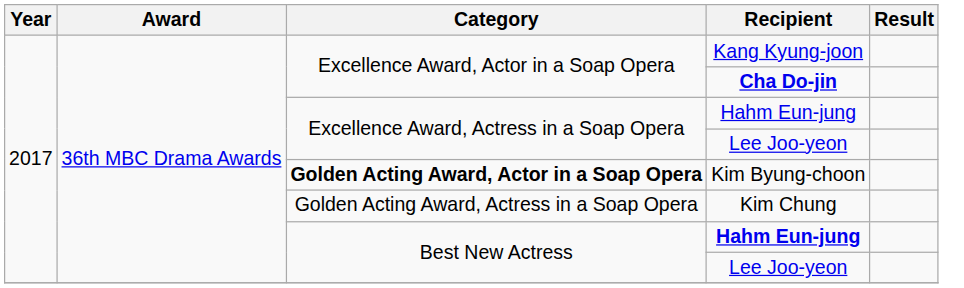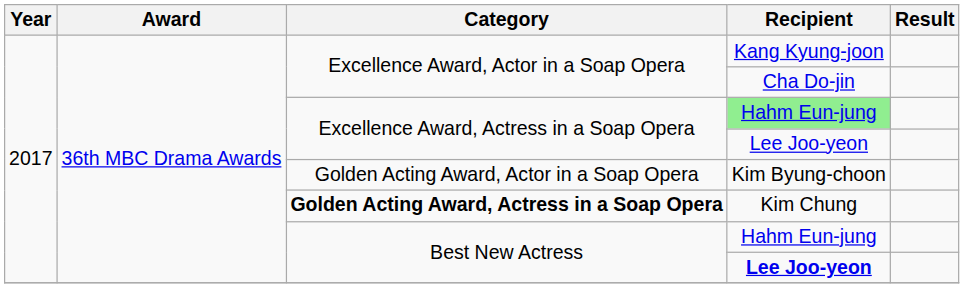(788, 81) bold -> (809, 81) normal
(788, 112) no background -> (809, 112) lightgreen background
(496, 174) bold -> (507, 174) normal
(496, 205) normal -> (507, 205) bold
(788, 236) bold -> (809, 236) normal
(788, 267) normal -> (809, 267) bold
